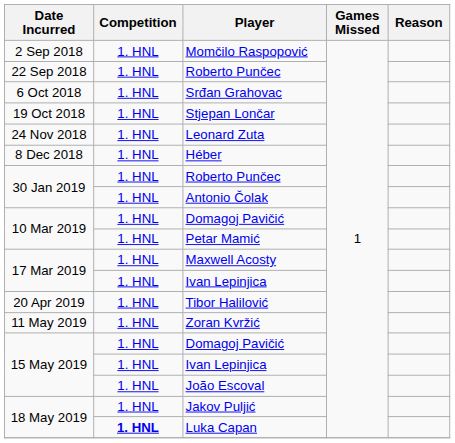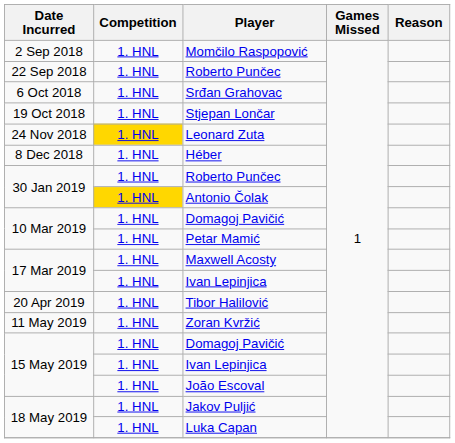(138, 135) no background -> (138, 135) gold background
(138, 197) no background -> (138, 197) gold background
(138, 428) bold -> (138, 428) normal
